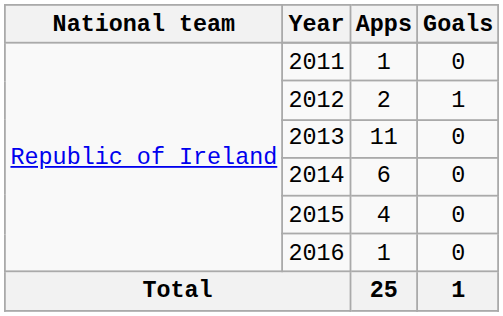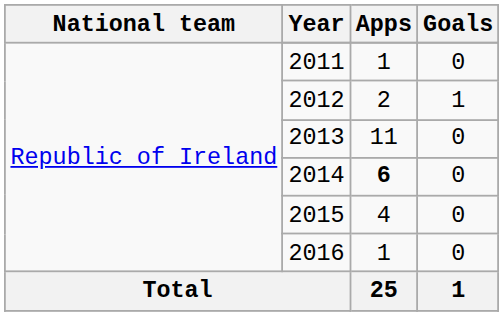(384, 177) normal -> (384, 177) bold
